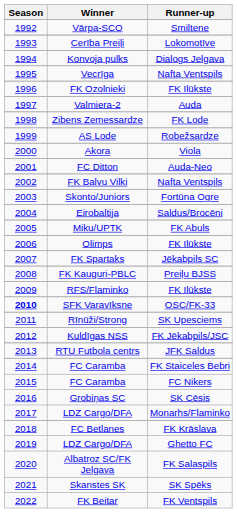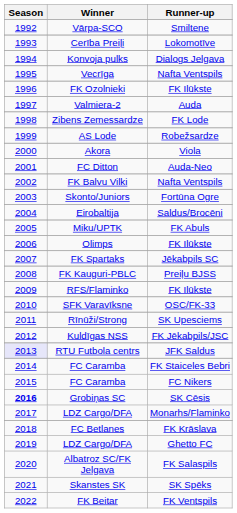(26, 305) bold -> (26, 305) normal
(26, 351) no background -> (26, 351) lavender background
(26, 397) normal -> (26, 397) bold
